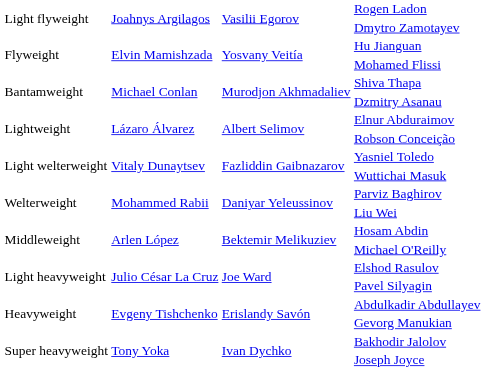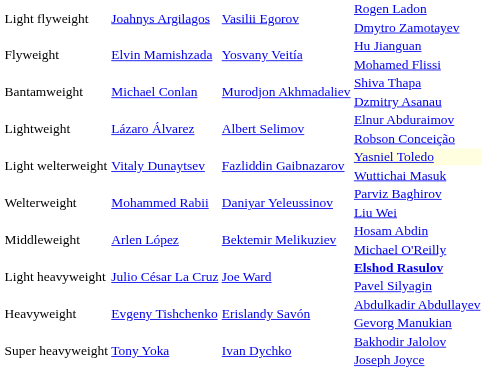(394, 156) no background -> (394, 156) lightyellow background
(396, 267) normal -> (399, 267) bold
